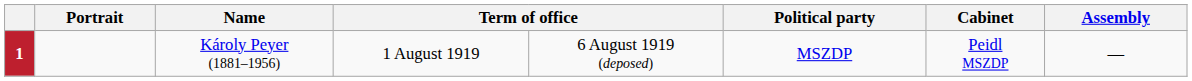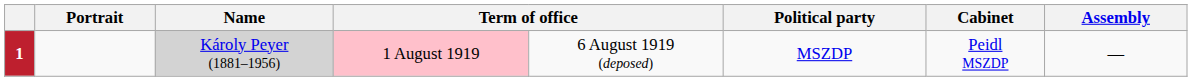(244, 53) no background -> (244, 53) lightgrey background
(431, 53) no background -> (431, 53) pink background
